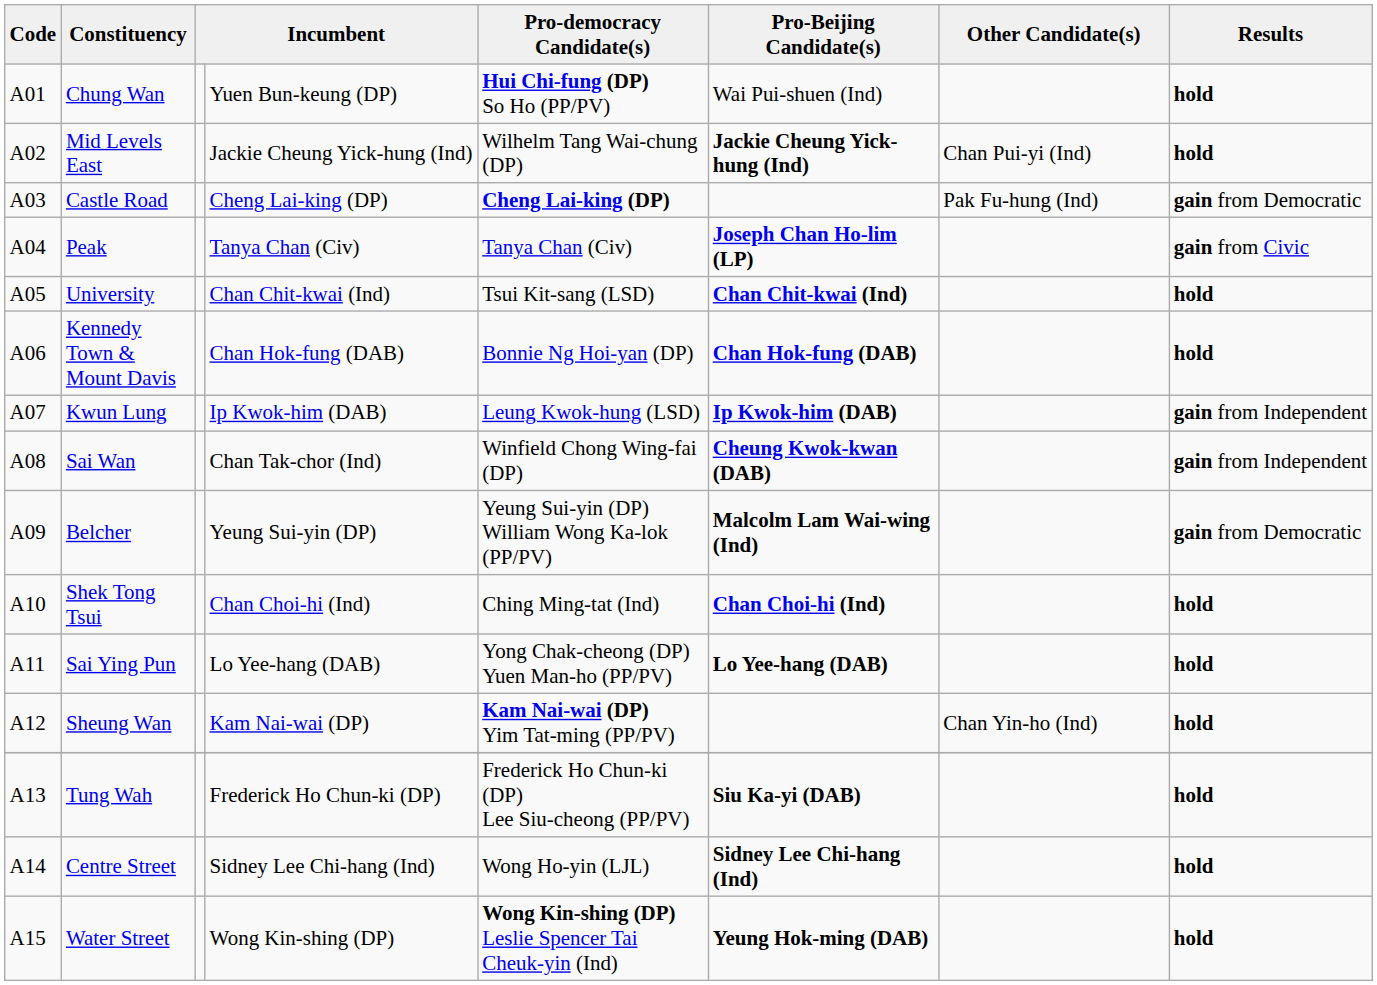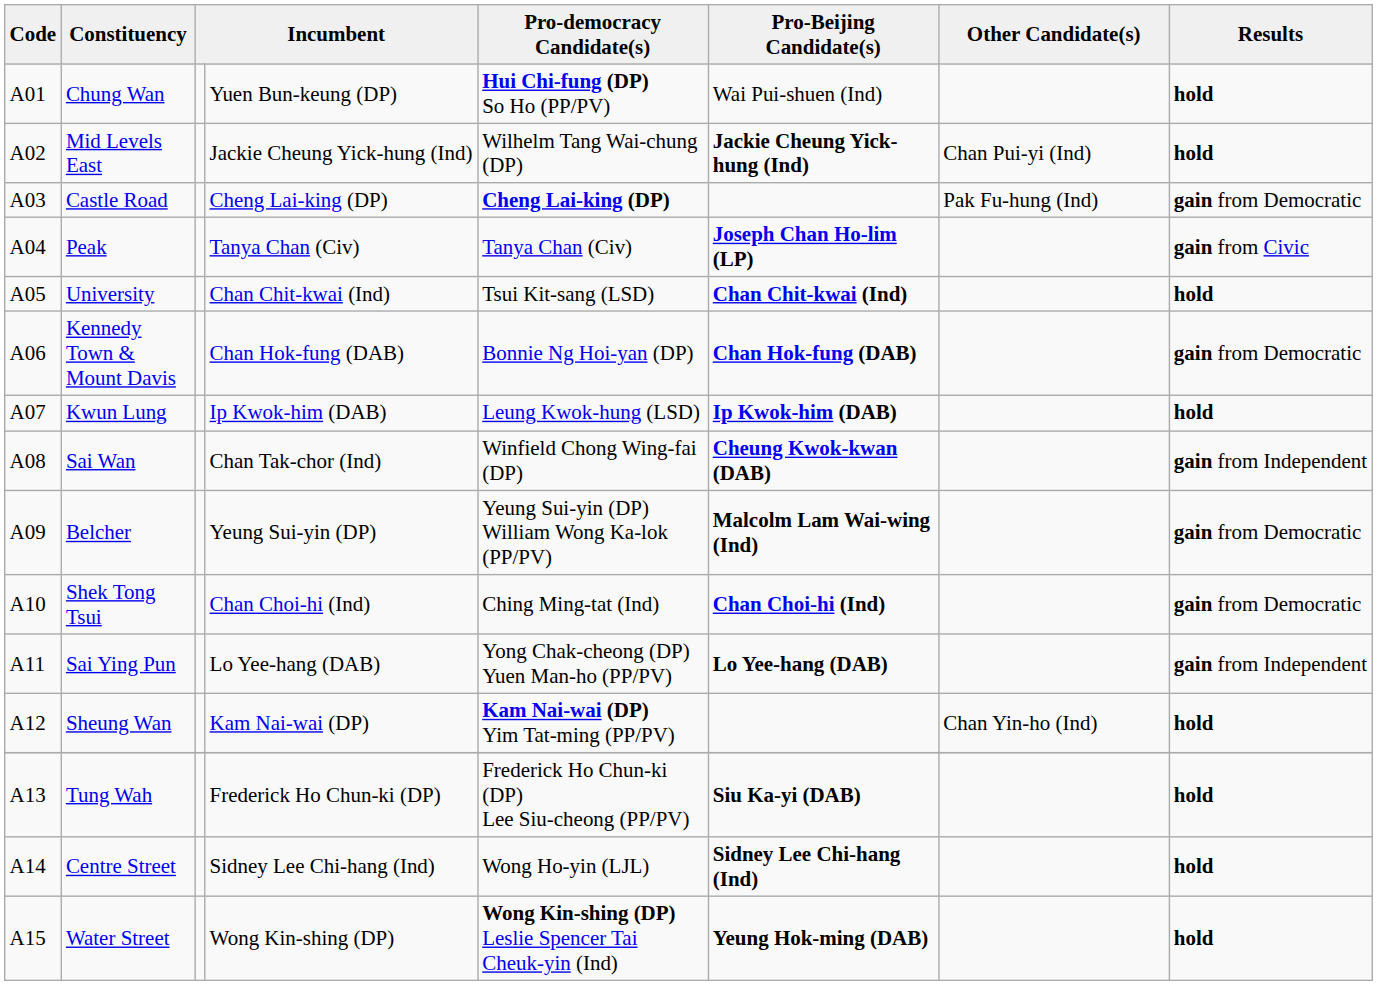(1194, 353) hold -> (1268, 353) gain from Democratic
(1270, 413) gain from Independent -> (1194, 413) hold
(1194, 603) hold -> (1268, 603) gain from Democratic
(1194, 663) hold -> (1270, 663) gain from Independent
